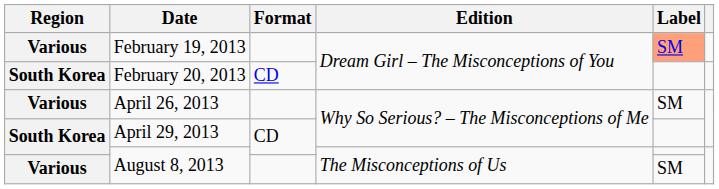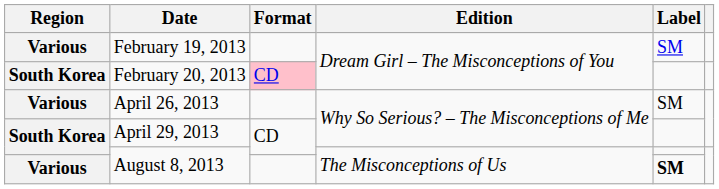(670, 47) lightsalmon background -> (670, 47) no background
(266, 75) no background -> (266, 75) pink background
(670, 169) normal -> (671, 169) bold
